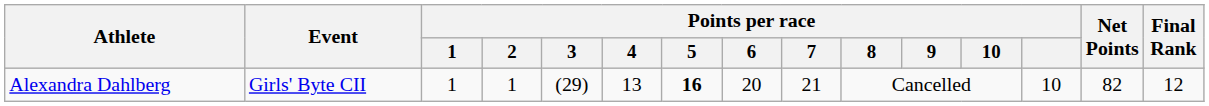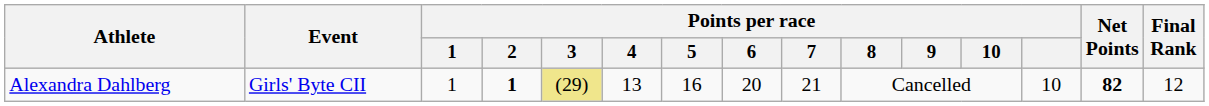(512, 85) normal -> (512, 85) bold
(572, 85) no background -> (572, 85) khaki background
(692, 85) bold -> (692, 85) normal
(1112, 85) normal -> (1112, 85) bold
